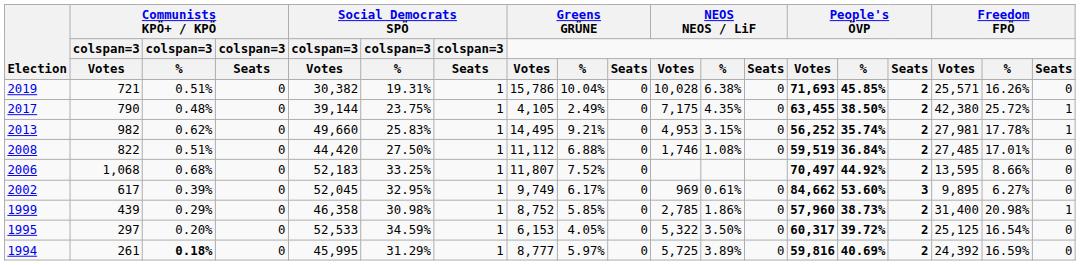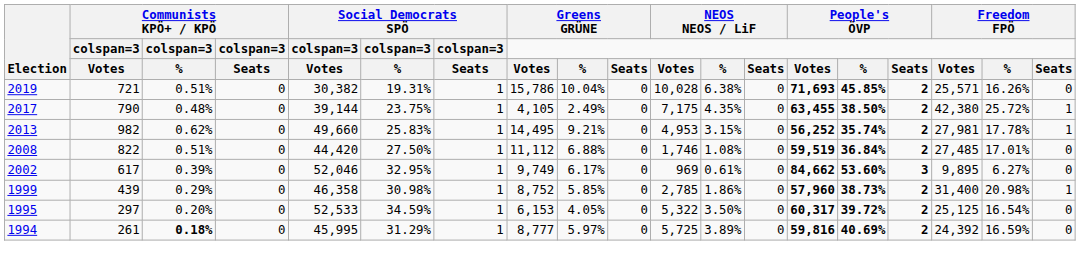- row: (22, 170)
(336, 190) 52,045 -> (336, 170) 52,046
